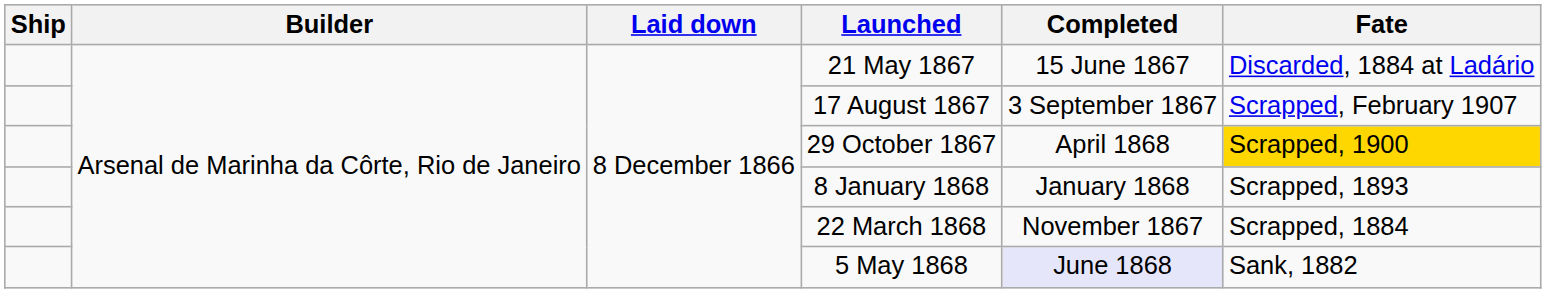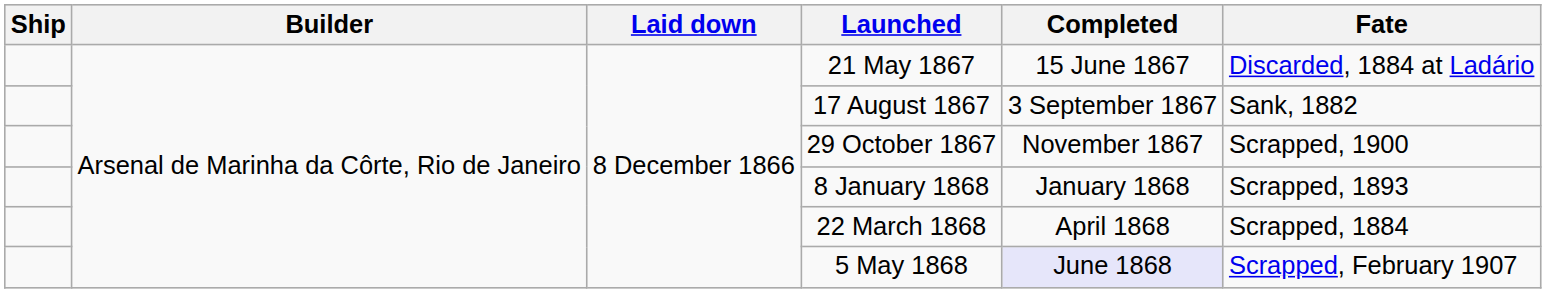(1373, 105) Scrapped, February 1907 -> (1293, 105) Sank, 1882
(1113, 145) April 1868 -> (1113, 145) November 1867
(1319, 145) gold background -> (1319, 145) no background
(1113, 226) November 1867 -> (1113, 226) April 1868
(1293, 266) Sank, 1882 -> (1373, 266) Scrapped, February 1907
